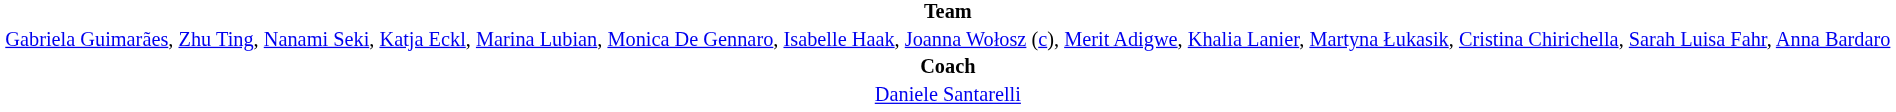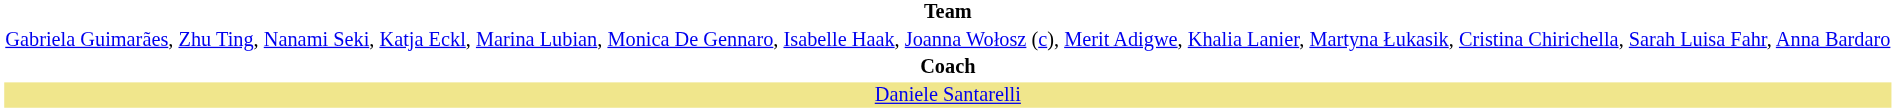(948, 94) no background -> (948, 94) khaki background
